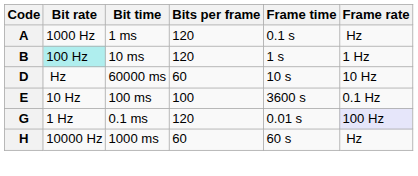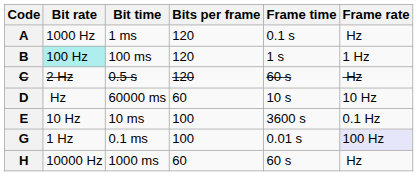(126, 56) 10 ms -> (130, 56) 100 ms
+ row: (24, 77)
(130, 98) 100 ms -> (126, 118) 10 ms
(183, 118) 120 -> (183, 139) 100
